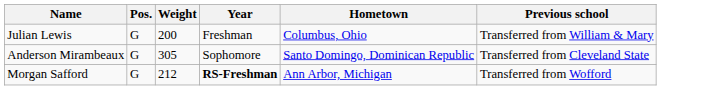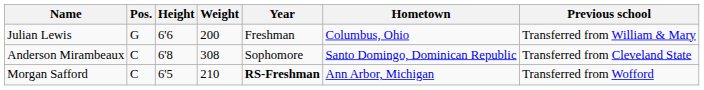+ column: (176, 14)
(135, 54) G -> (134, 54) C
(167, 54) 305 -> (210, 54) 308
(135, 74) G -> (134, 74) C
(167, 74) 212 -> (210, 74) 210
